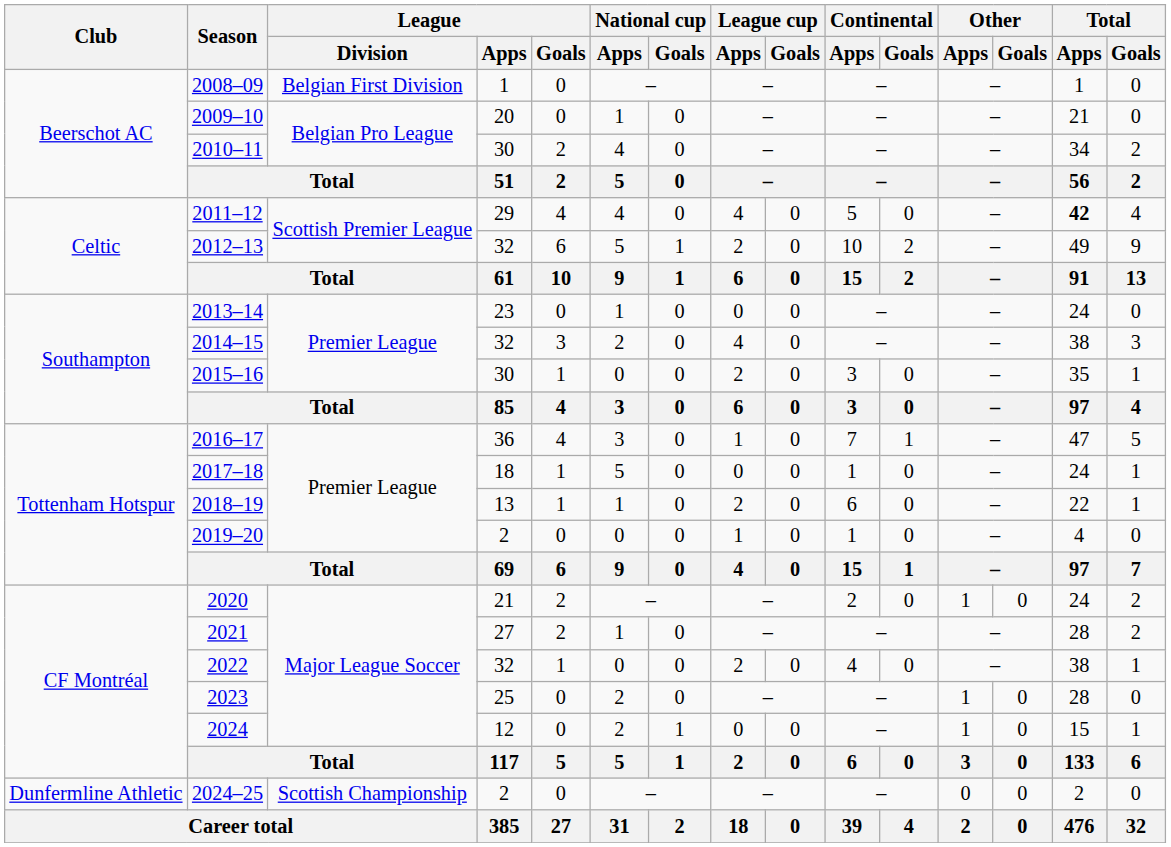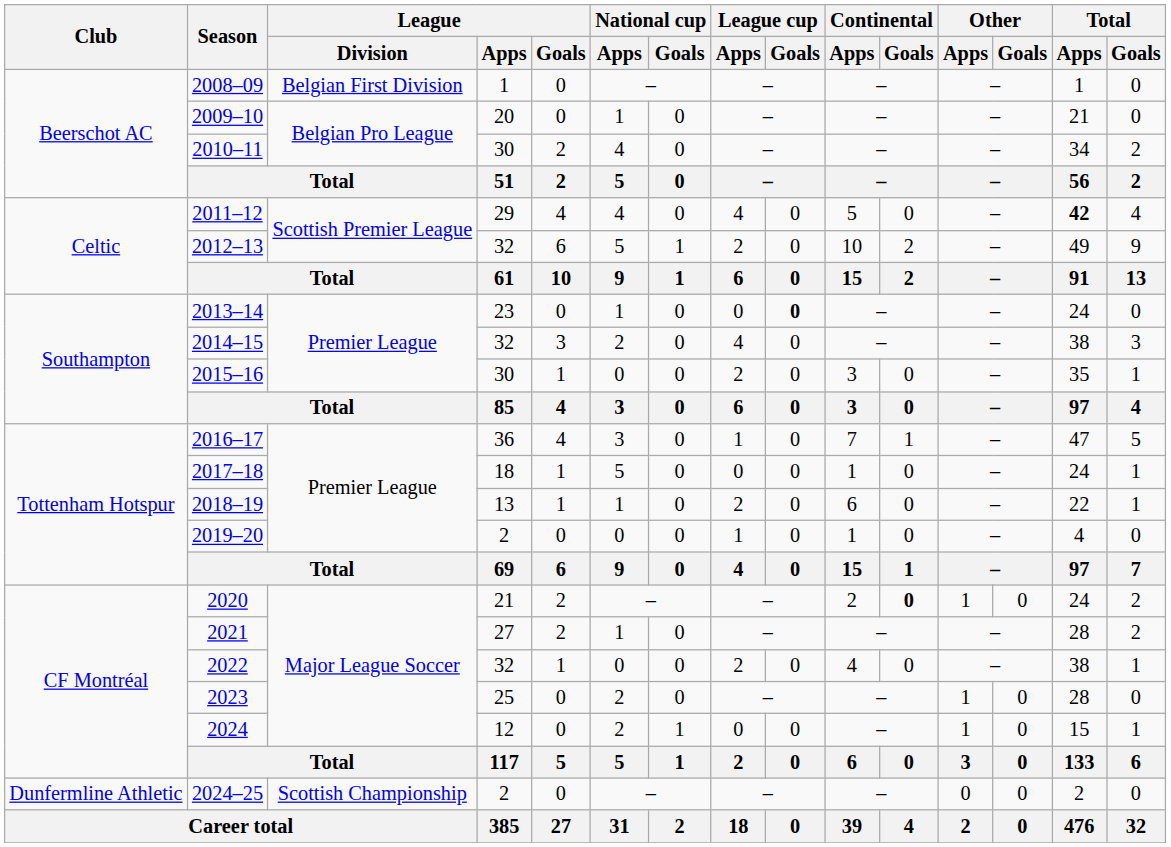(795, 310) normal -> (795, 310) bold
(909, 600) normal -> (909, 600) bold
